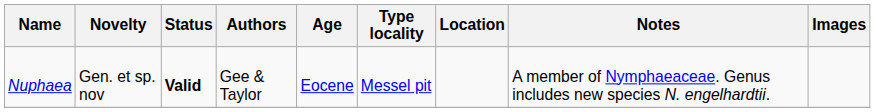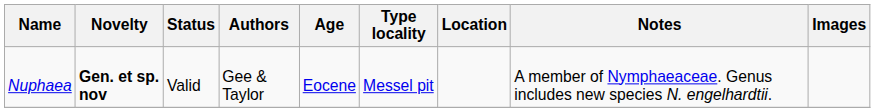(117, 85) normal -> (119, 85) bold
(183, 85) bold -> (184, 85) normal
